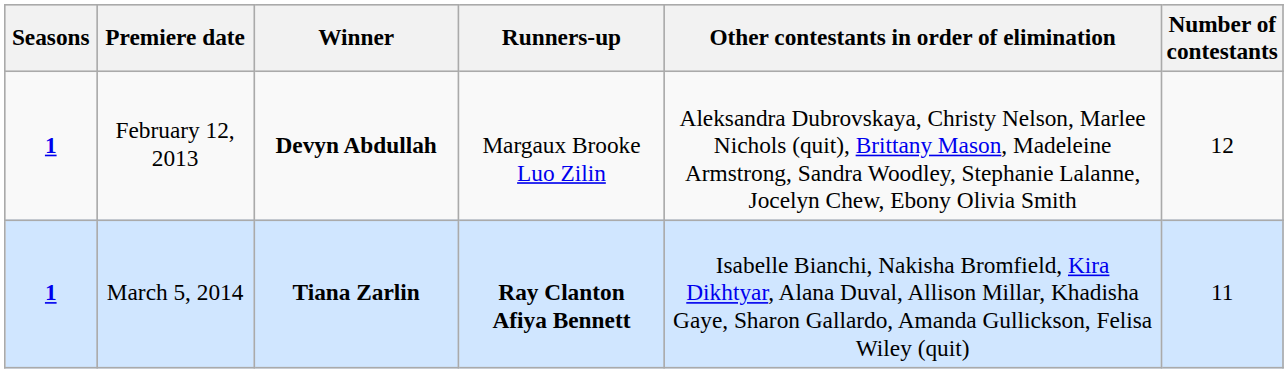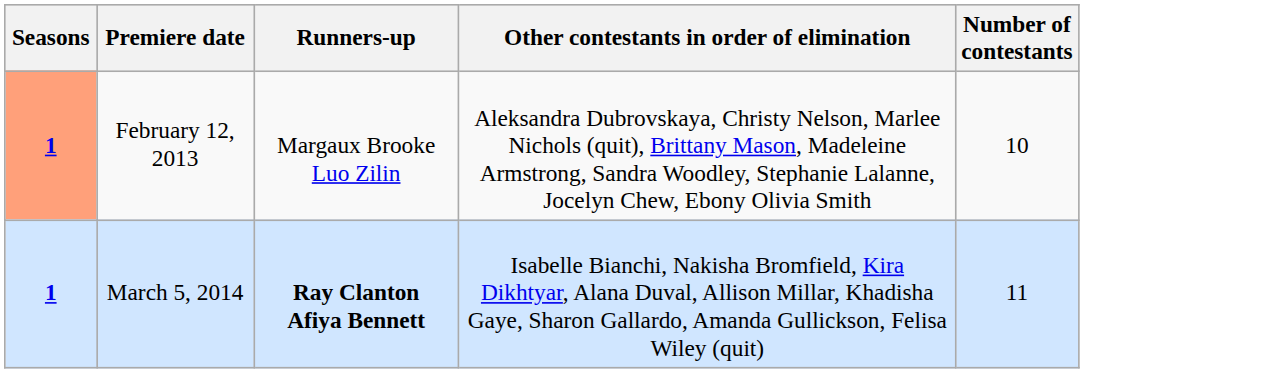- column: (356, 37)
(51, 145) no background -> (51, 145) lightsalmon background
(1222, 145) 12 -> (1017, 145) 10
